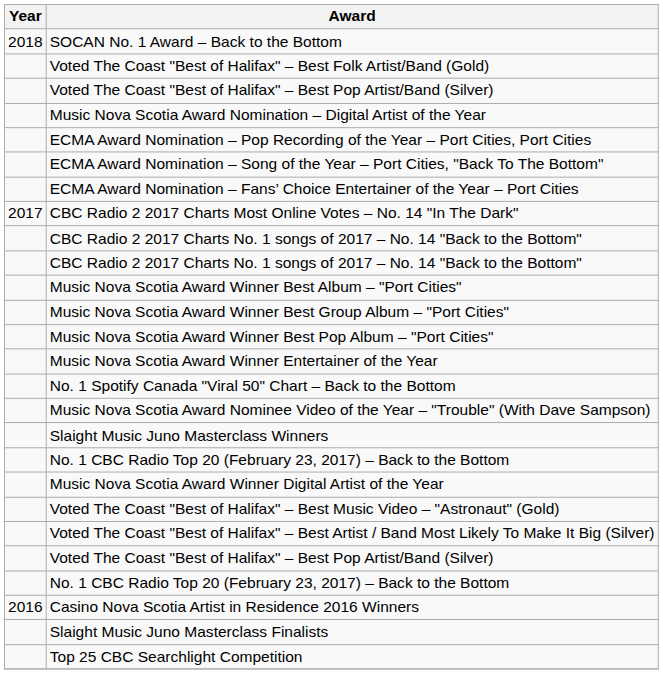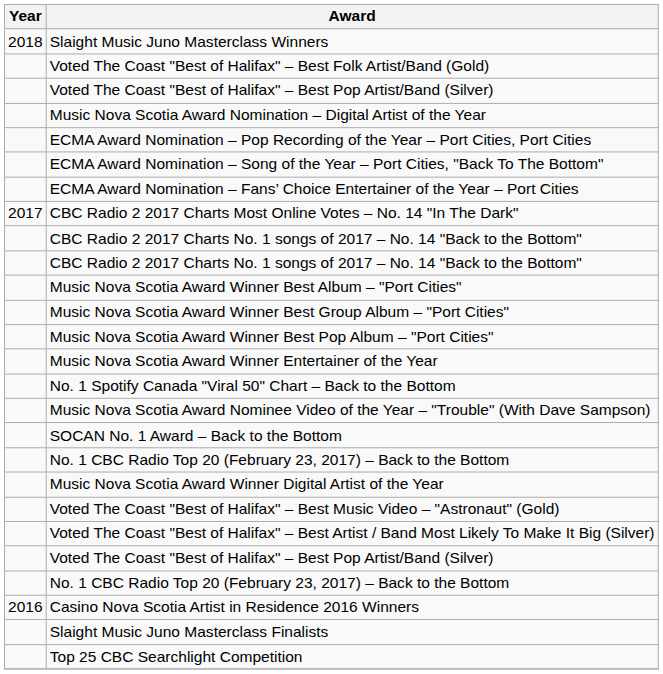(196, 41) SOCAN No. 1 Award – Back to the Bottom -> (189, 41) Slaight Music Juno Masterclass Winners
(189, 435) Slaight Music Juno Masterclass Winners -> (196, 435) SOCAN No. 1 Award – Back to the Bottom
